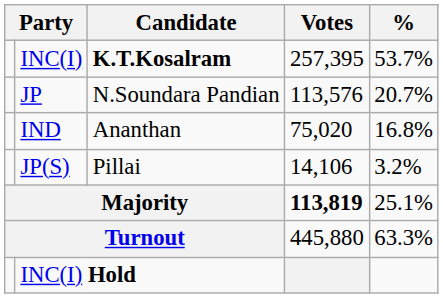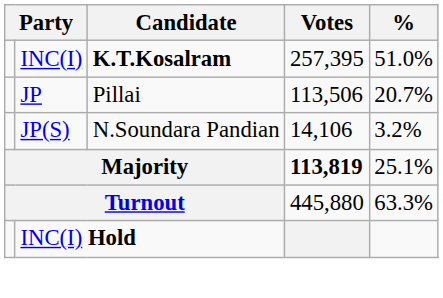(404, 58) 53.7% -> (404, 58) 51.0%
(186, 94) N.Soundara Pandian -> (117, 94) Pillai
(326, 94) 113,576 -> (326, 94) 113,506
- row: (41, 130)
(117, 166) Pillai -> (186, 130) N.Soundara Pandian
